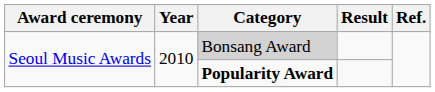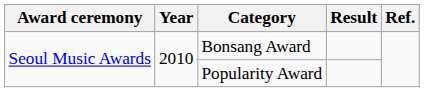(256, 45) lightgrey background -> (256, 45) no background
(267, 73) bold -> (262, 73) normal
